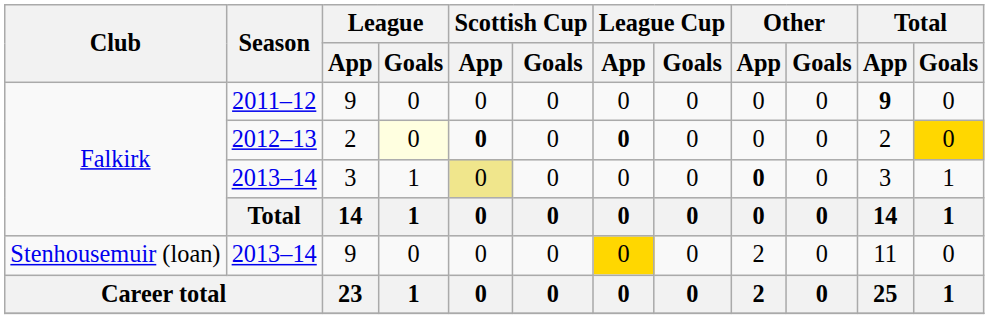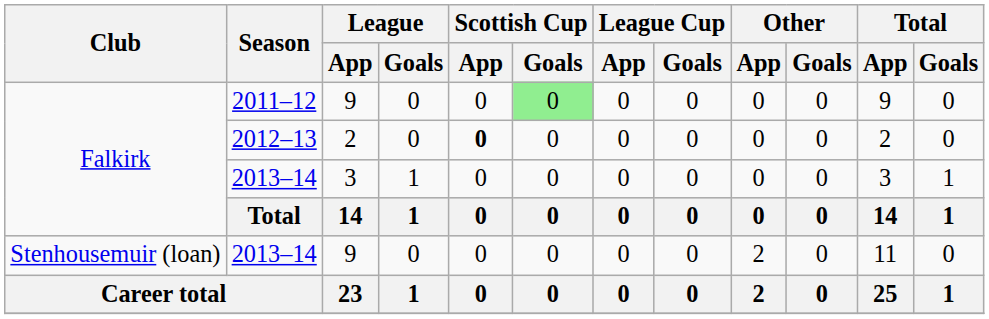(553, 100) no background -> (553, 100) lightgreen background
(885, 100) bold -> (885, 100) normal
(414, 139) lightyellow background -> (414, 139) no background
(624, 139) bold -> (624, 139) normal
(948, 139) gold background -> (948, 139) no background
(481, 178) khaki background -> (481, 178) no background
(759, 178) bold -> (759, 178) normal
(624, 255) gold background -> (624, 255) no background
